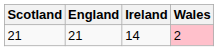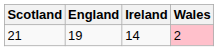(75, 35) 21 -> (75, 35) 19
